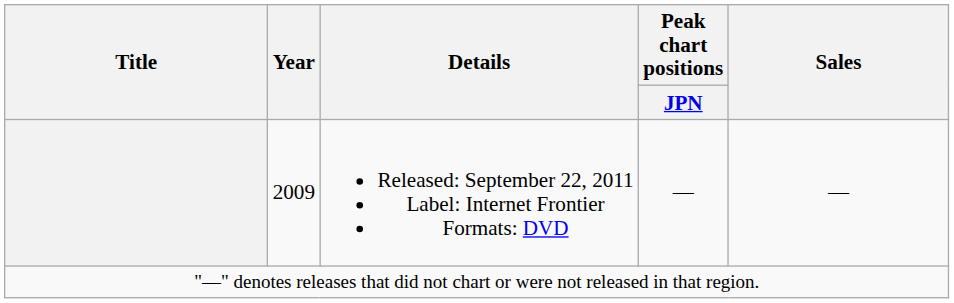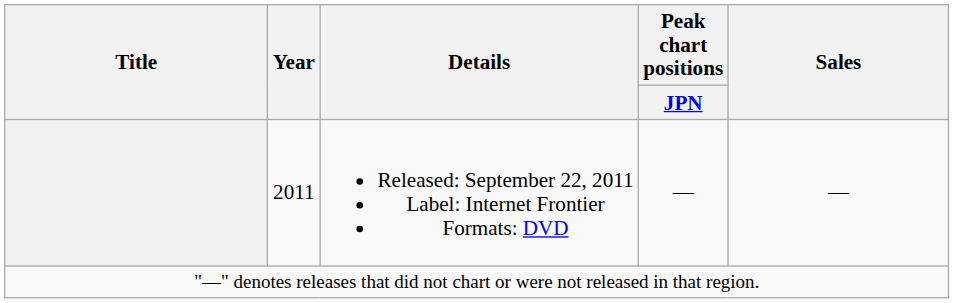(294, 192) 2009 -> (294, 192) 2011
